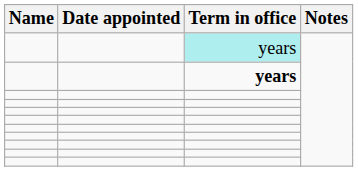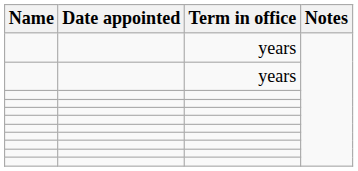(277, 47) paleturquoise background -> (277, 47) no background
(276, 76) bold -> (277, 76) normal
